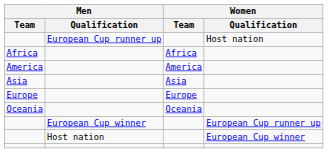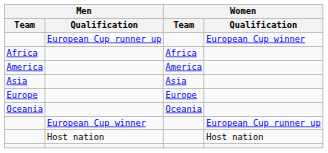(235, 40) Host nation -> (256, 40) European Cup winner
(256, 137) European Cup winner -> (235, 137) Host nation
